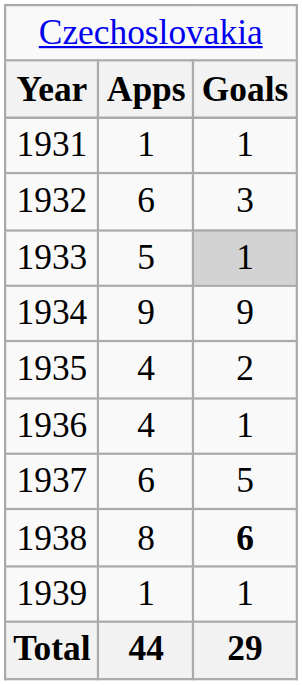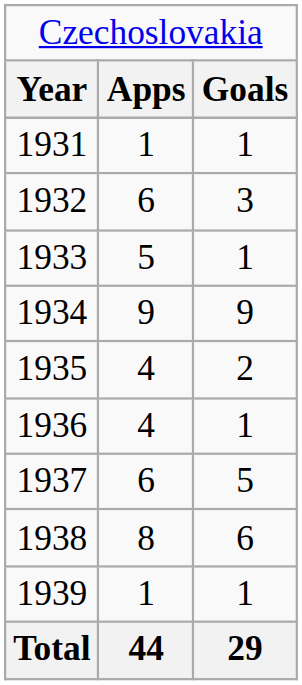(245, 256) lightgrey background -> (245, 256) no background
(245, 537) bold -> (245, 537) normal
